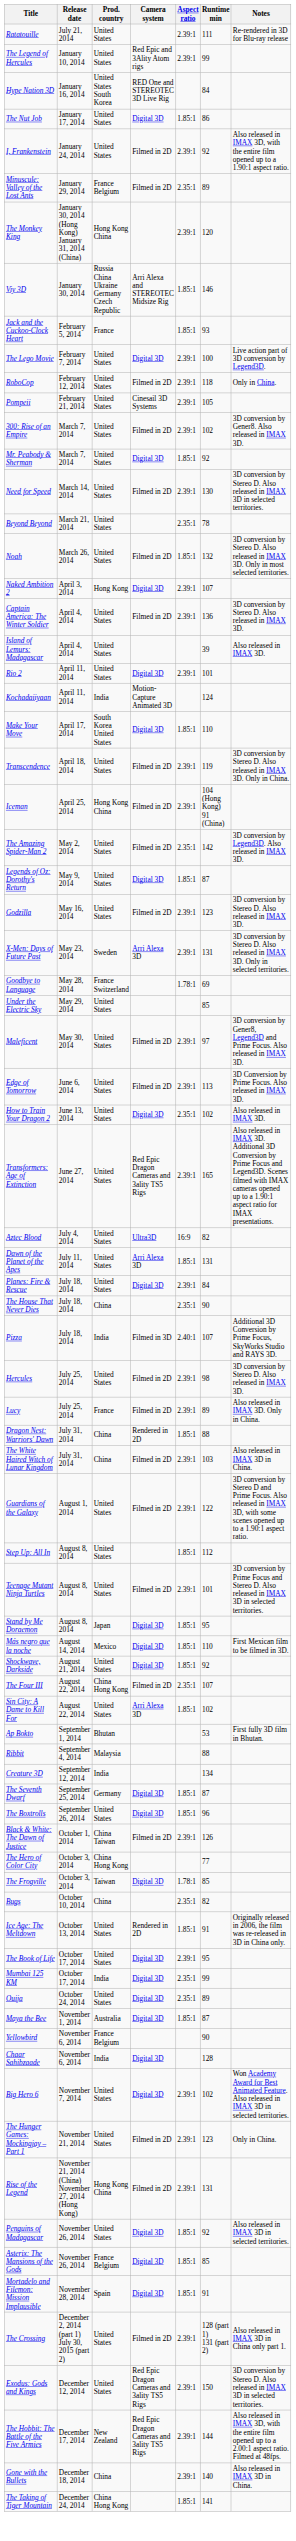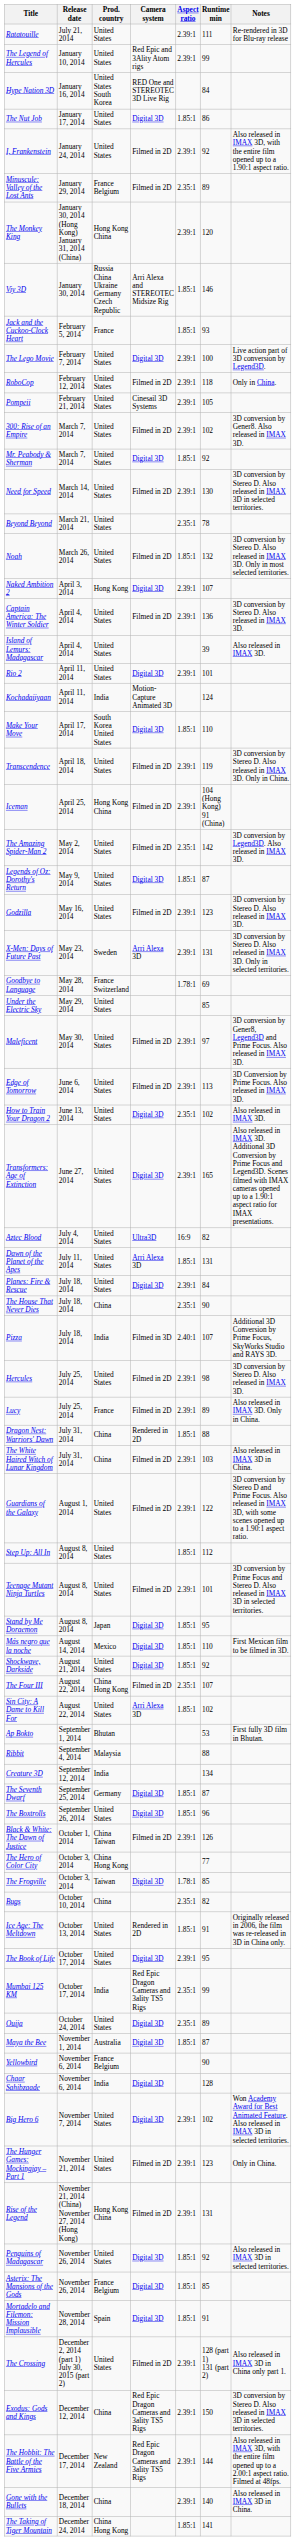(151, 1176) Red Epic Dragon Cameras and 3ality TS5 Rigs -> (148, 1176) Digital 3D
(148, 1978) Digital 3D -> (151, 1991) Red Epic Dragon Cameras and 3ality TS5 Rigs
(104, 2387) United States -> (102, 2412) China
